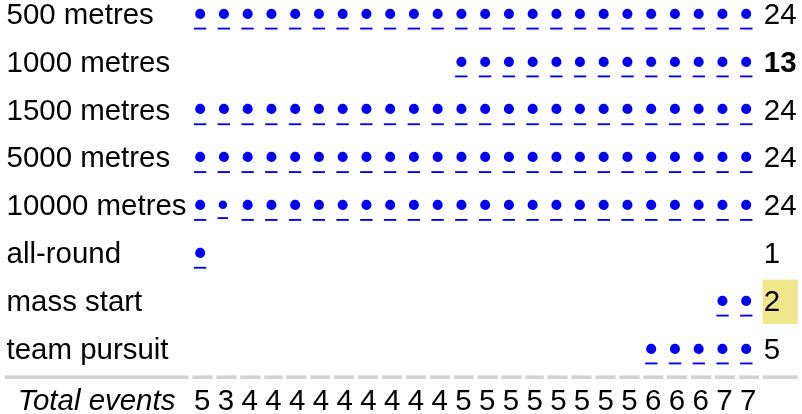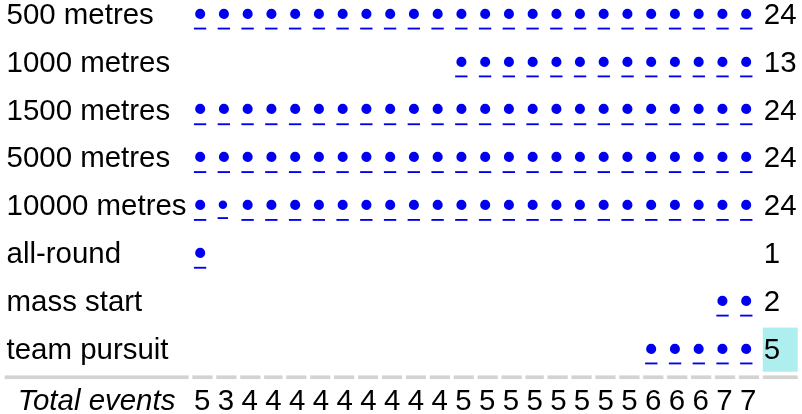(780, 62) bold -> (780, 62) normal
(772, 301) khaki background -> (772, 301) no background
(772, 349) no background -> (772, 349) paleturquoise background
